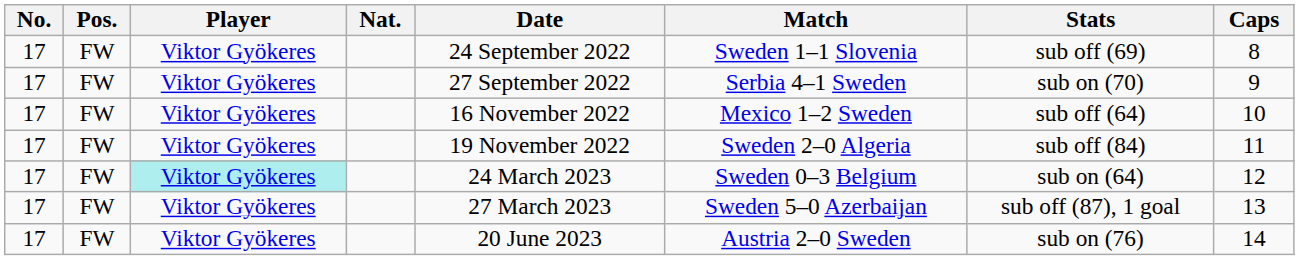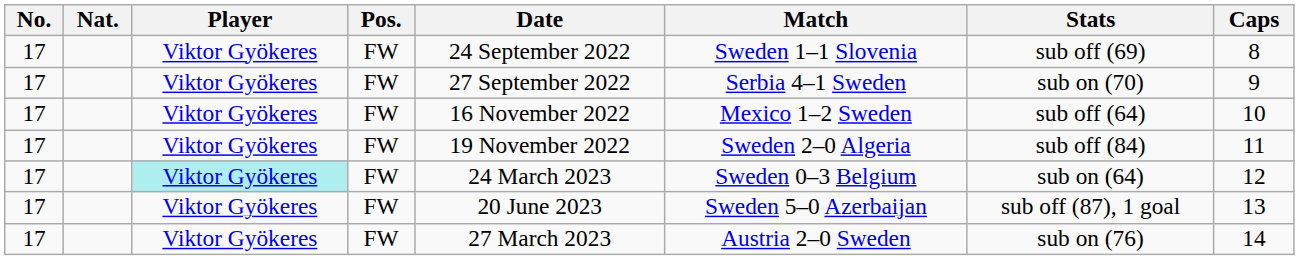columns swapped: (380, 20) <-> (97, 20)
(540, 207) 27 March 2023 -> (540, 207) 20 June 2023
(540, 238) 20 June 2023 -> (540, 238) 27 March 2023
